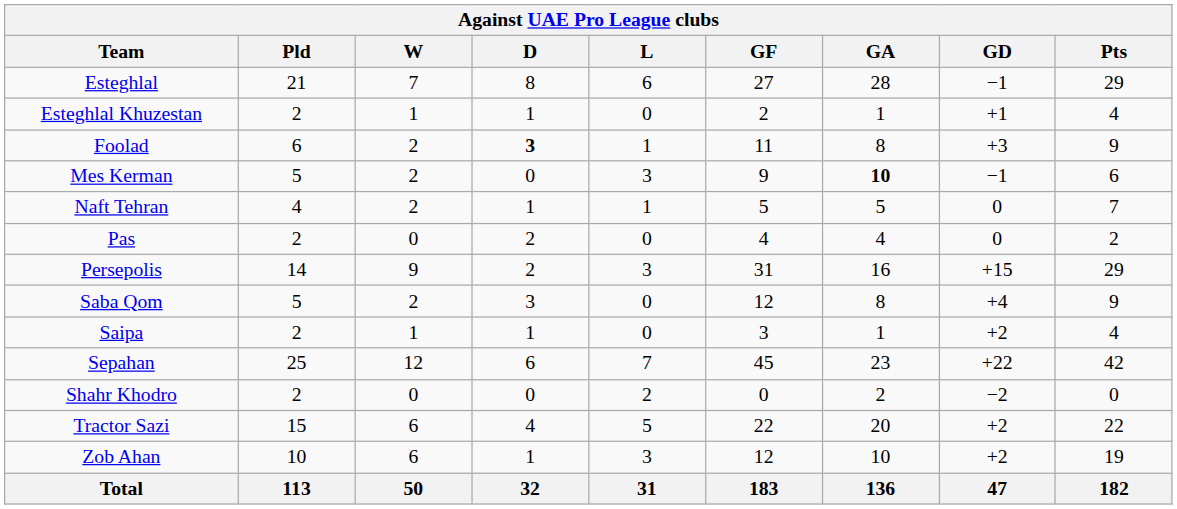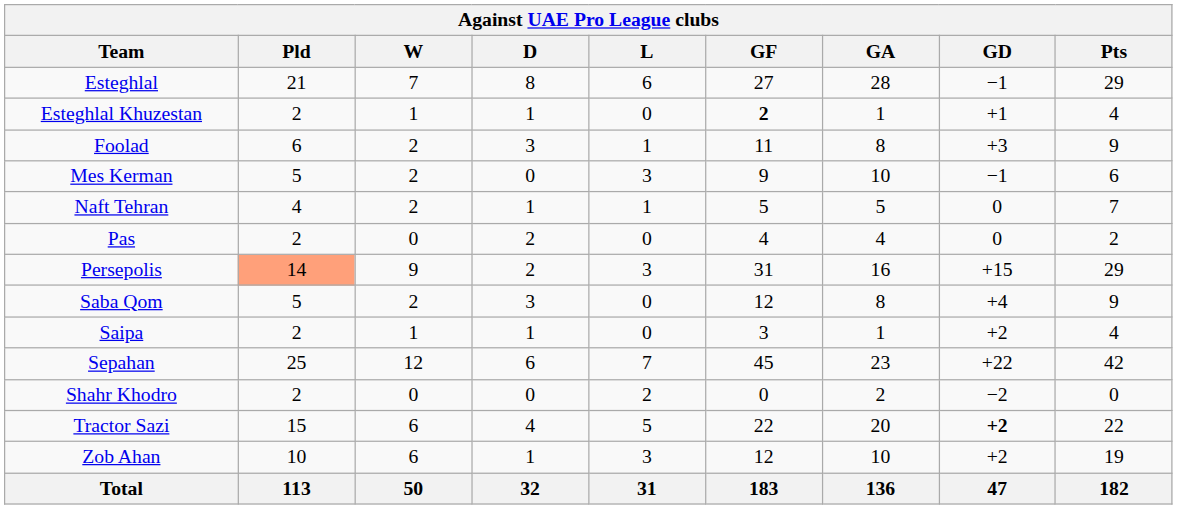(764, 113) normal -> (764, 113) bold
(530, 144) bold -> (530, 144) normal
(880, 176) bold -> (880, 176) normal
(297, 269) no background -> (297, 269) lightsalmon background
(997, 425) normal -> (997, 425) bold
